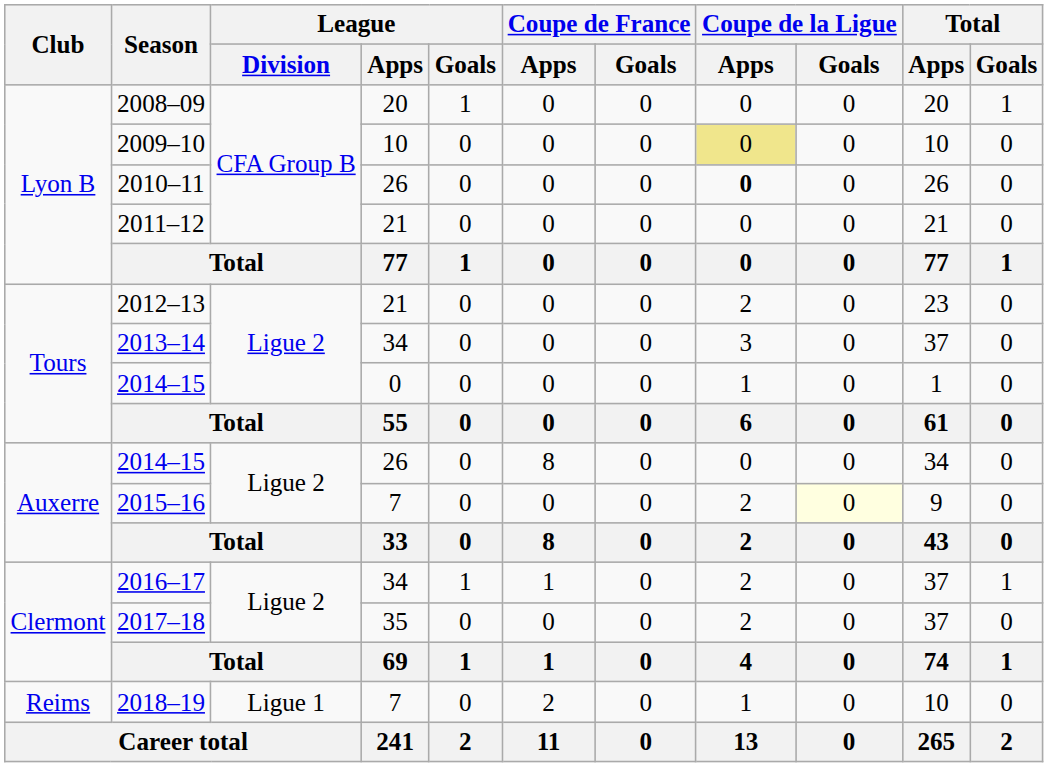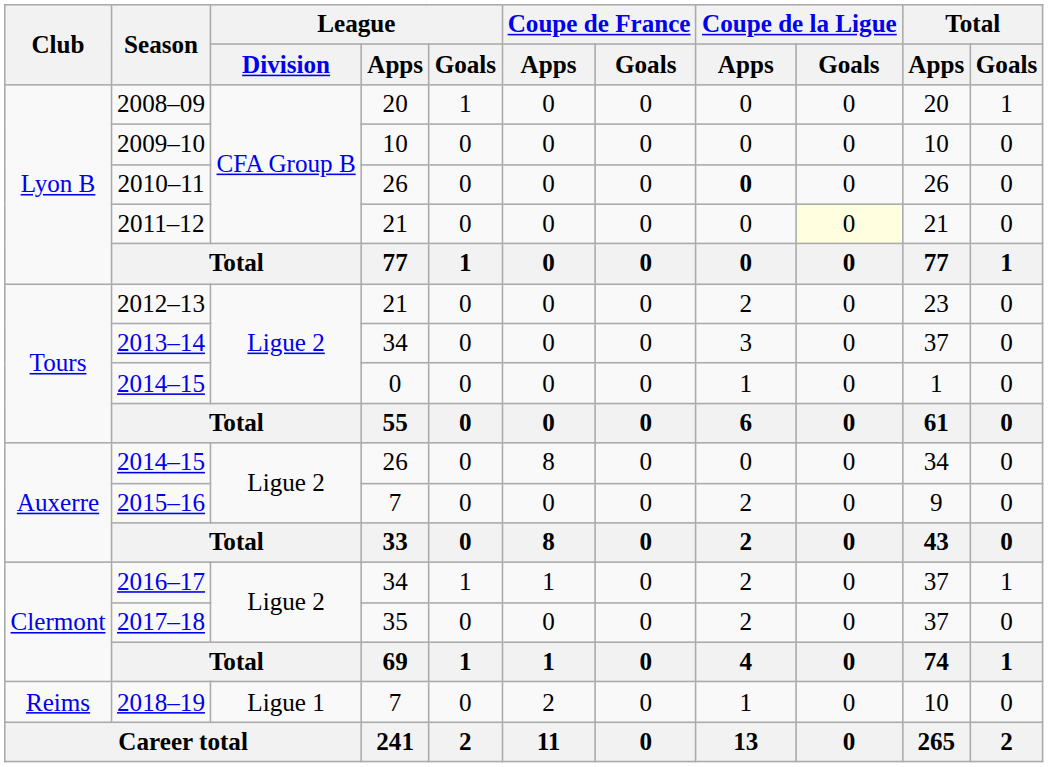(746, 143) khaki background -> (746, 143) no background
(849, 223) no background -> (849, 223) lightyellow background
(849, 502) lightyellow background -> (849, 502) no background
